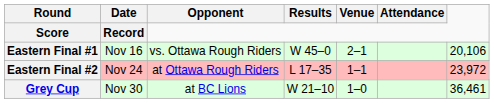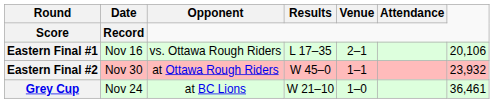(310, 51) W 45–0 -> (310, 51) L 17–35
(124, 70) Nov 24 -> (124, 70) Nov 30
(310, 70) L 17–35 -> (310, 70) W 45–0
(468, 70) 23,972 -> (468, 70) 23,932
(124, 88) Nov 30 -> (124, 88) Nov 24
